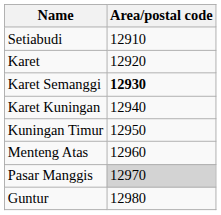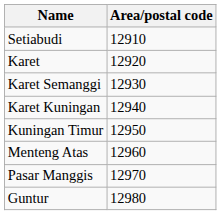(128, 84) bold -> (128, 84) normal
(128, 175) lightgrey background -> (128, 175) no background
